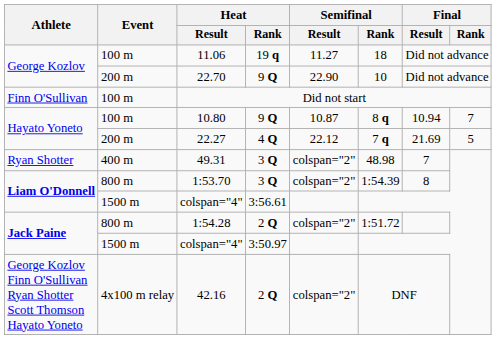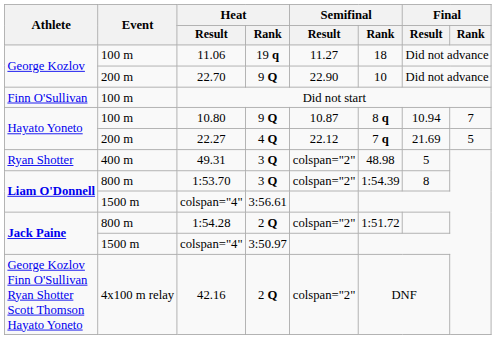(426, 160) 7 -> (426, 160) 5
